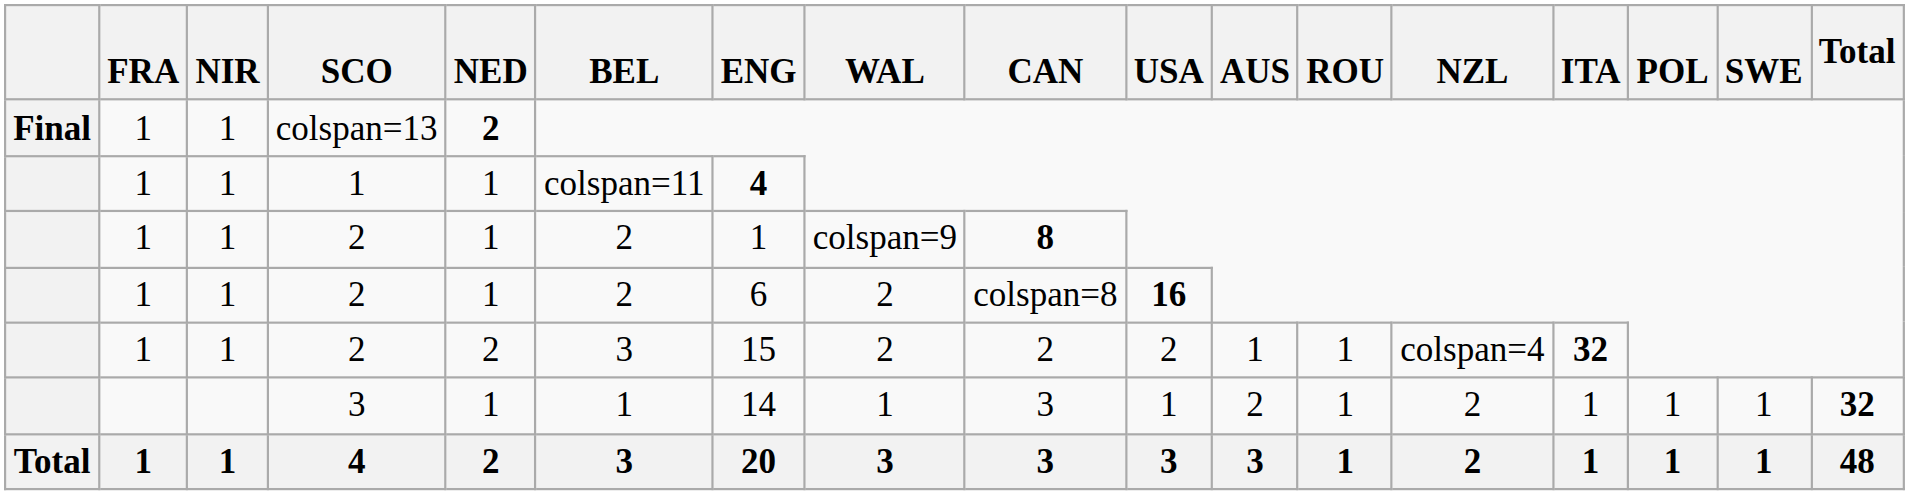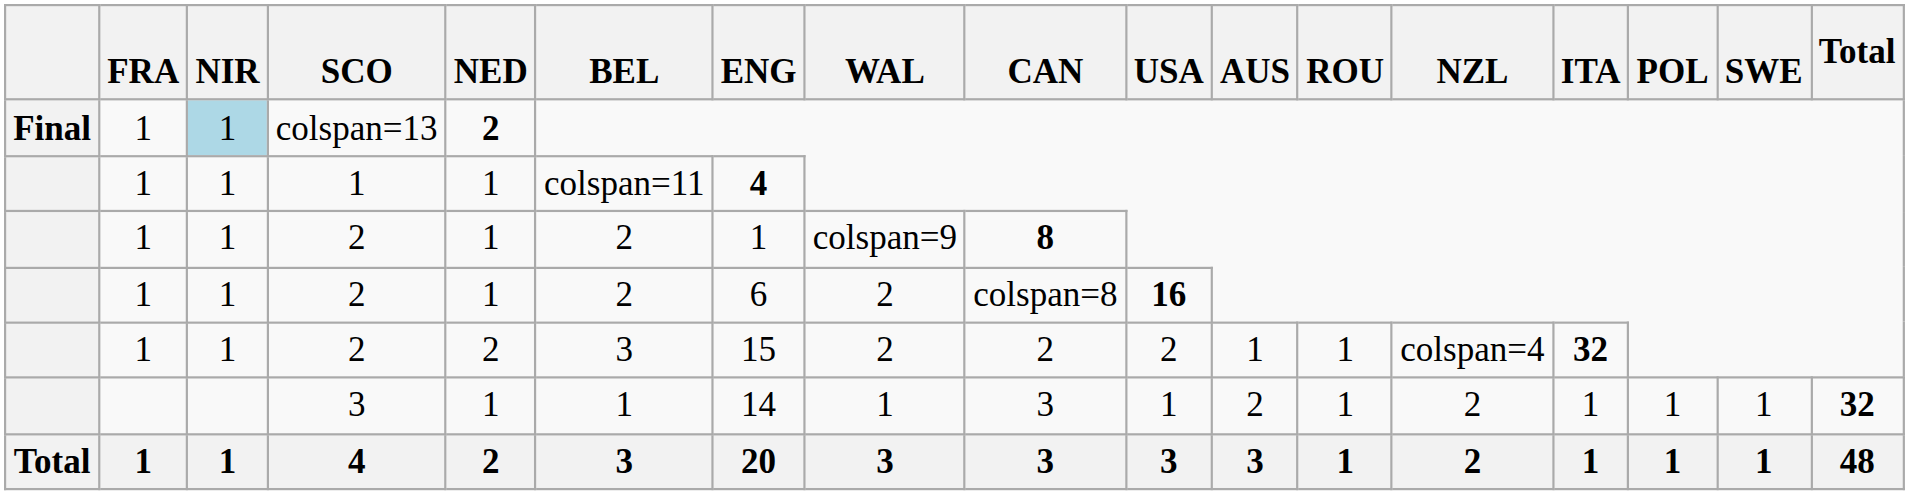(228, 127) no background -> (228, 127) lightblue background
